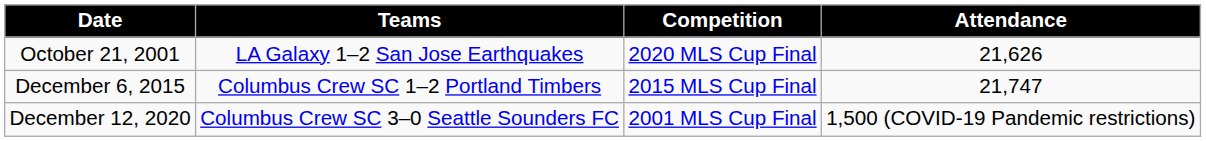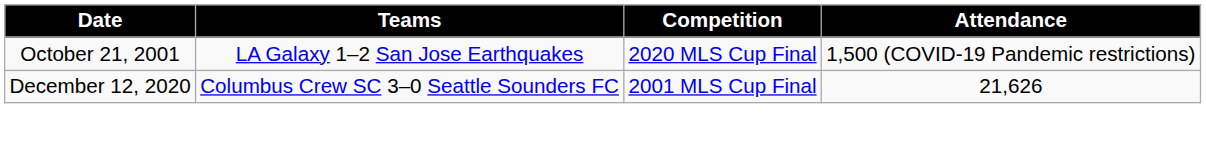(1011, 53) 21,626 -> (1011, 53) 1,500 (COVID-19 Pandemic restrictions)
- row: (100, 86)
(1011, 119) 1,500 (COVID-19 Pandemic restrictions) -> (1011, 86) 21,626
